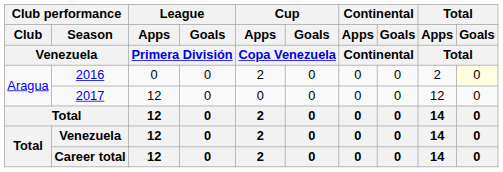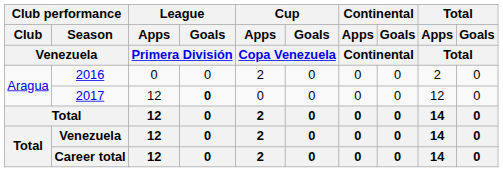(477, 75) lightyellow background -> (477, 75) no background
(208, 95) normal -> (208, 95) bold
